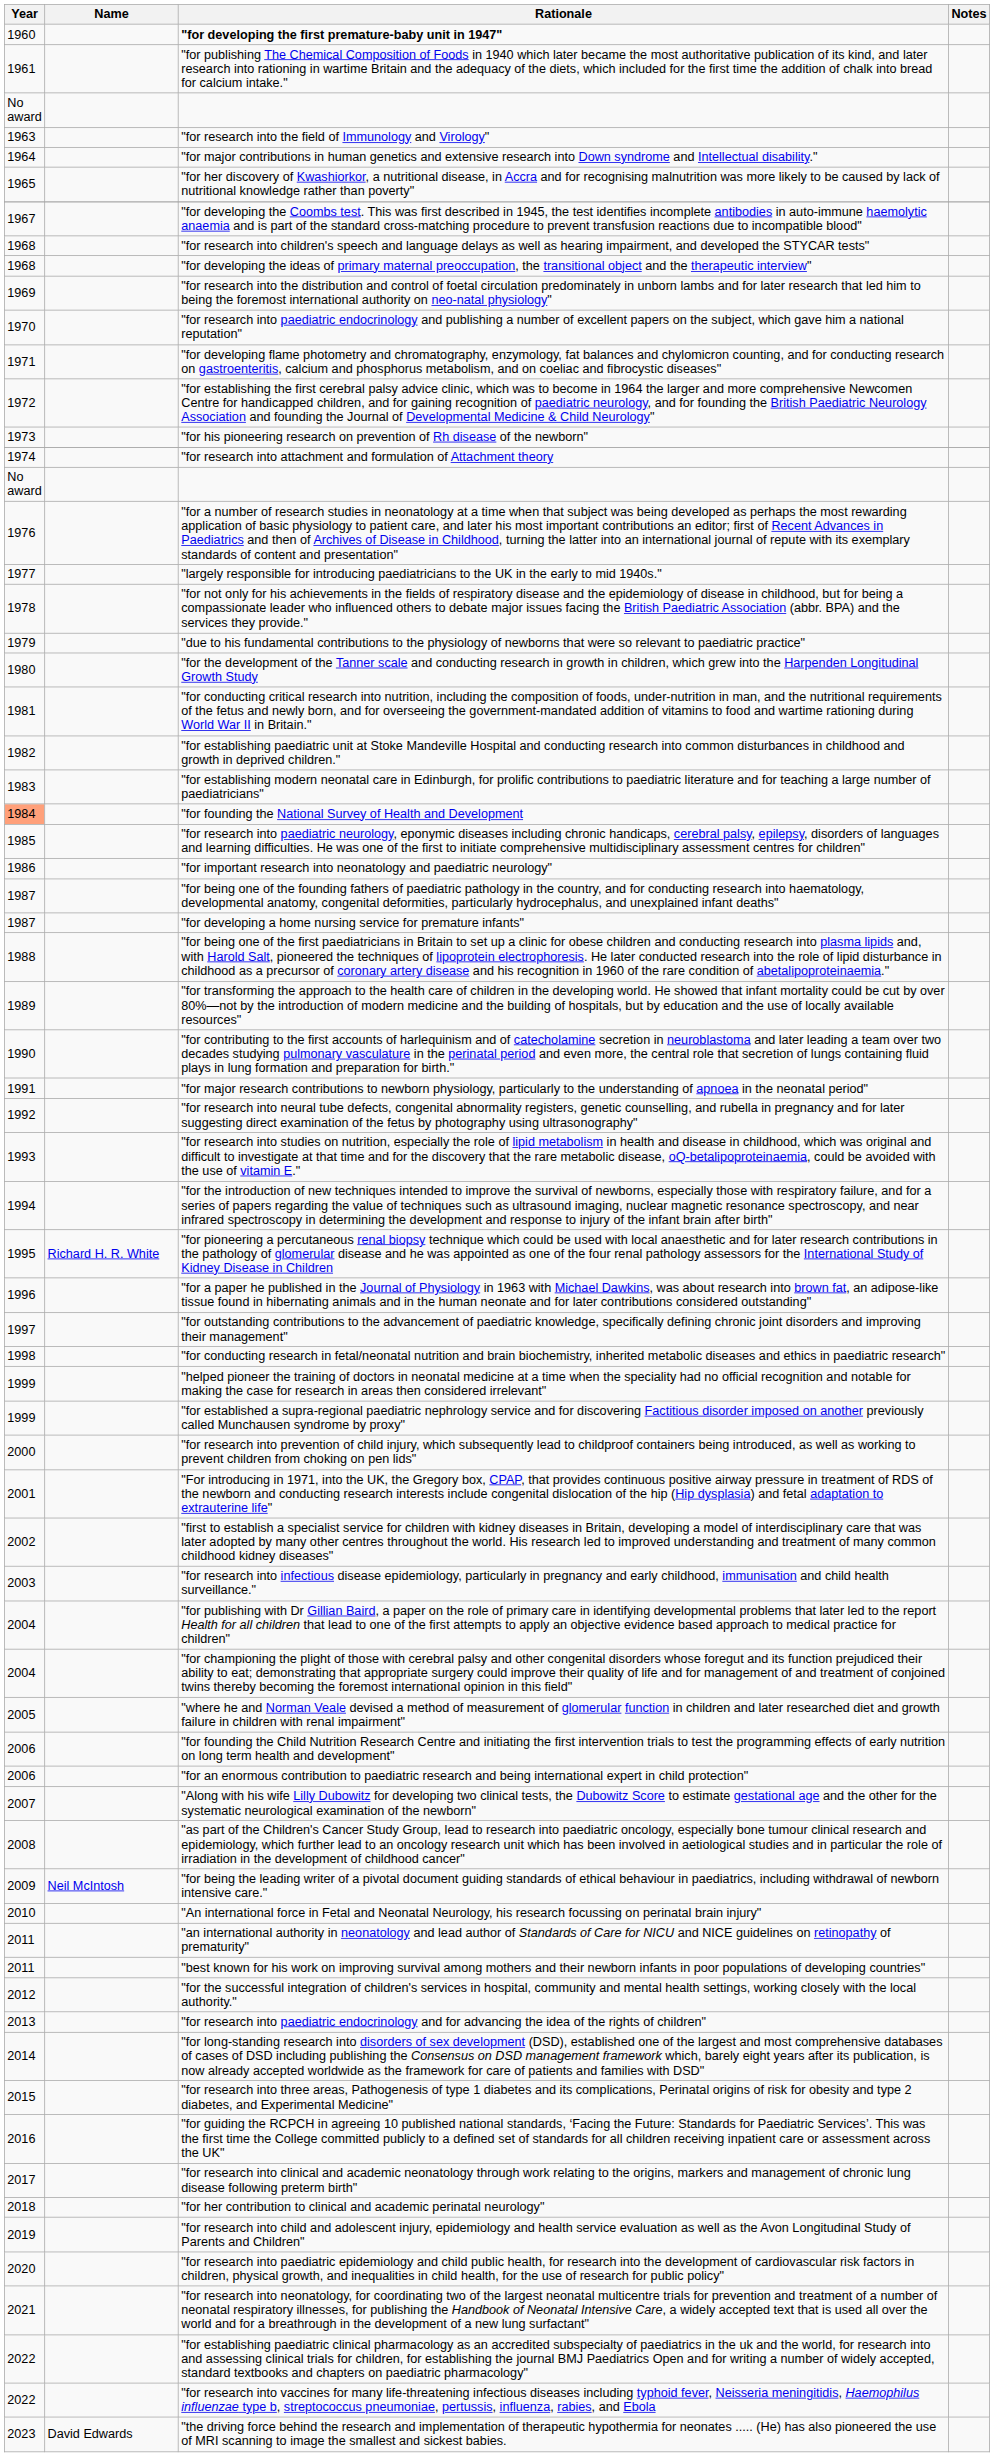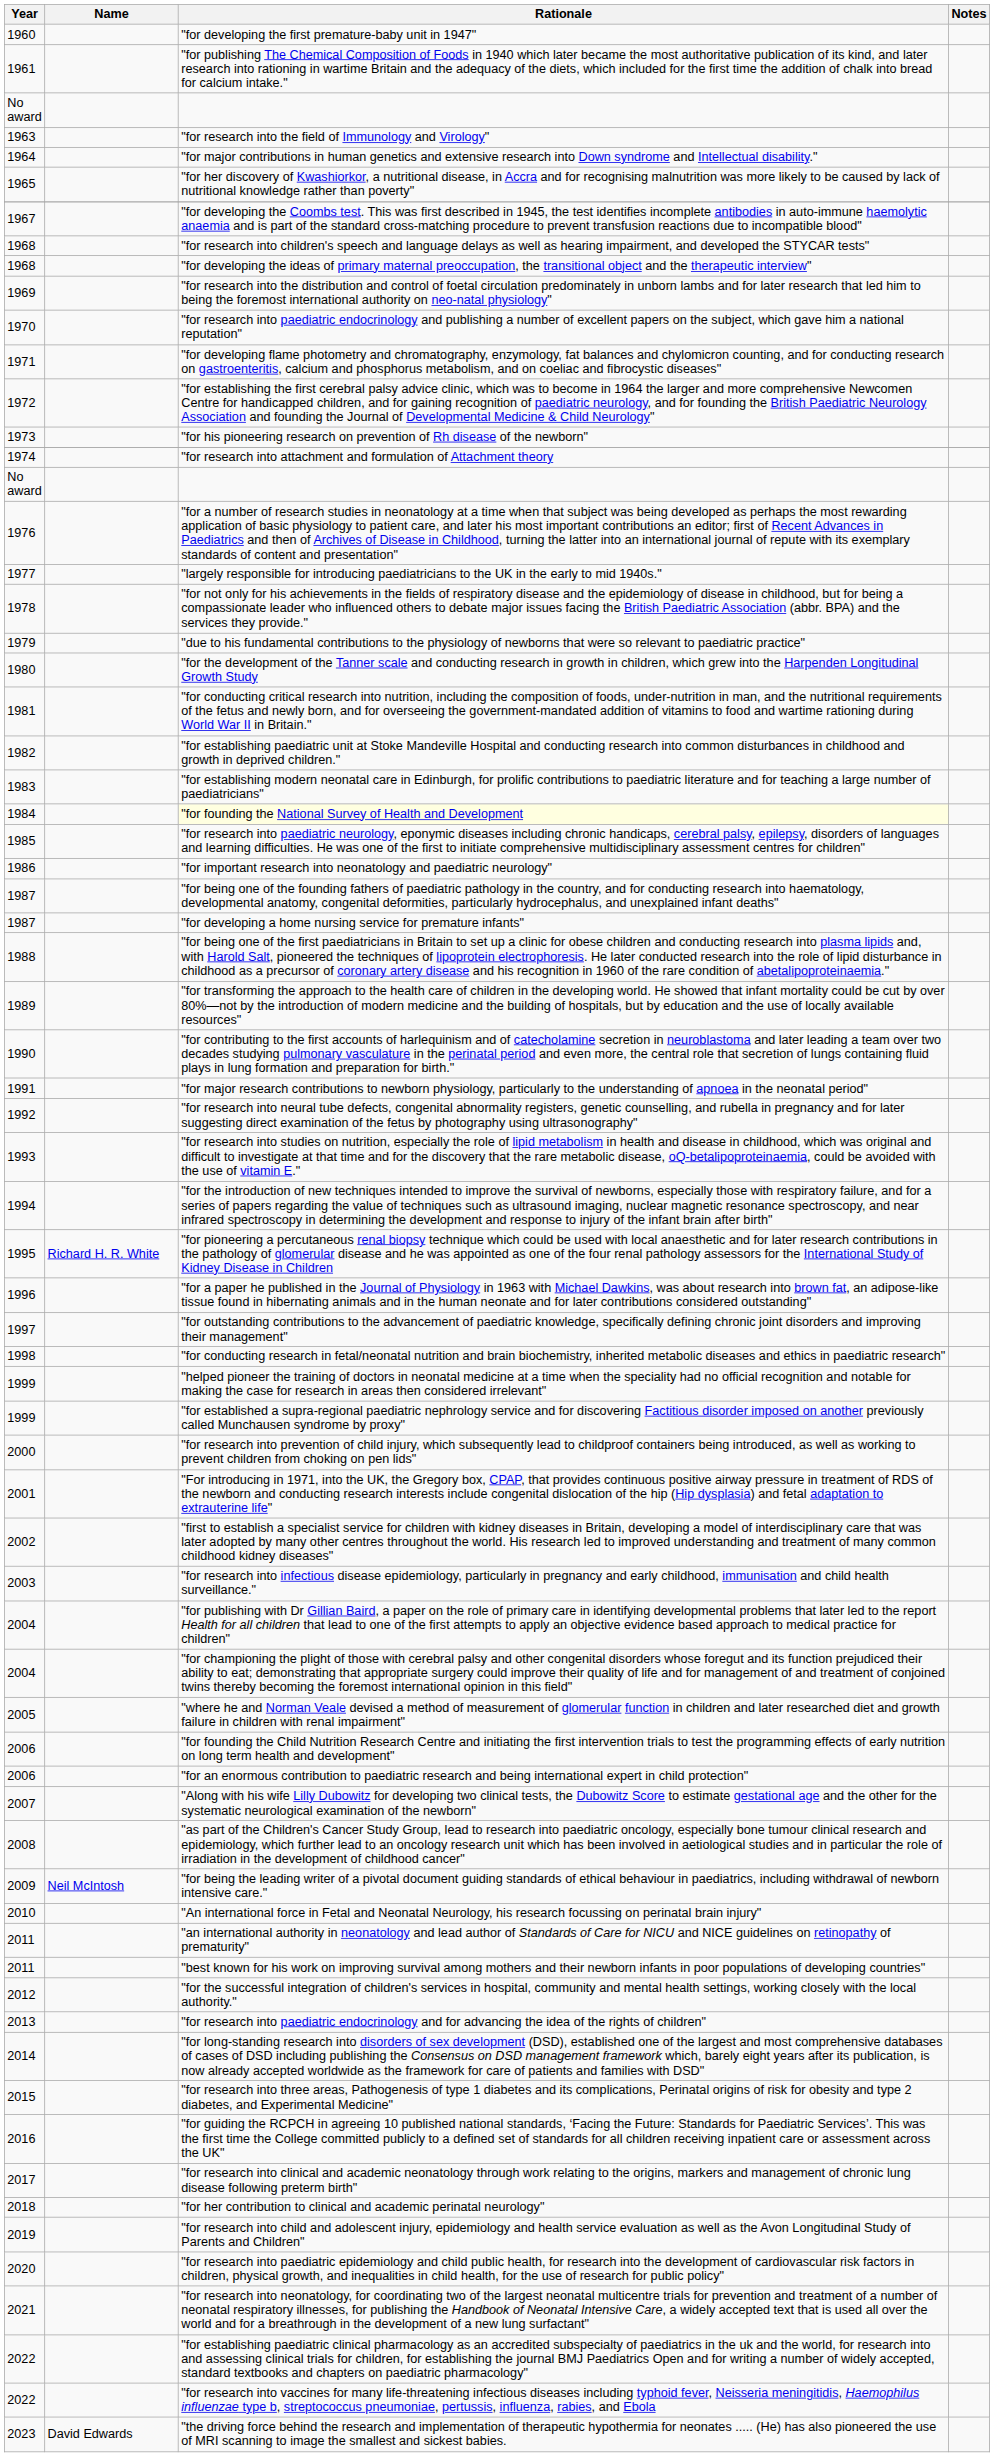(342, 34) bold -> (329, 34) normal
(21, 814) lightsalmon background -> (21, 814) no background
(352, 814) no background -> (352, 814) lightyellow background
